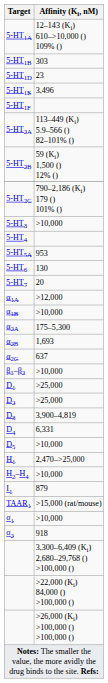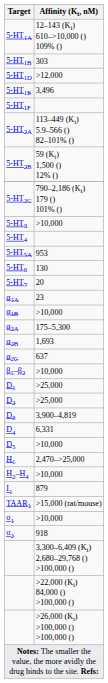(40, 75) 23 -> (49, 75) >12,000
(49, 297) >12,000 -> (40, 297) 23
